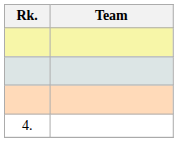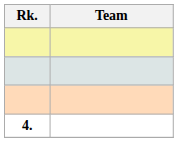(27, 126) normal -> (27, 126) bold
